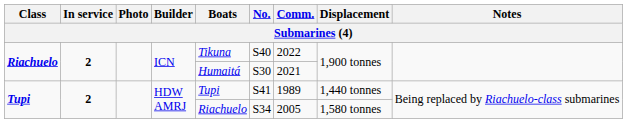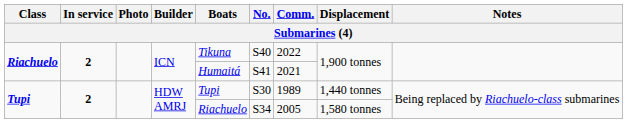(262, 71) S30 -> (262, 71) S41
(262, 90) S41 -> (262, 90) S30
